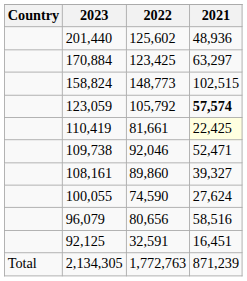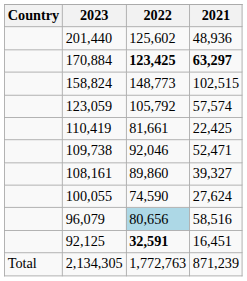(152, 60) normal -> (152, 60) bold
(212, 60) normal -> (212, 60) bold
(212, 106) bold -> (212, 106) normal
(212, 128) lightyellow background -> (212, 128) no background
(149, 219) no background -> (149, 219) lightblue background
(149, 241) normal -> (149, 241) bold
